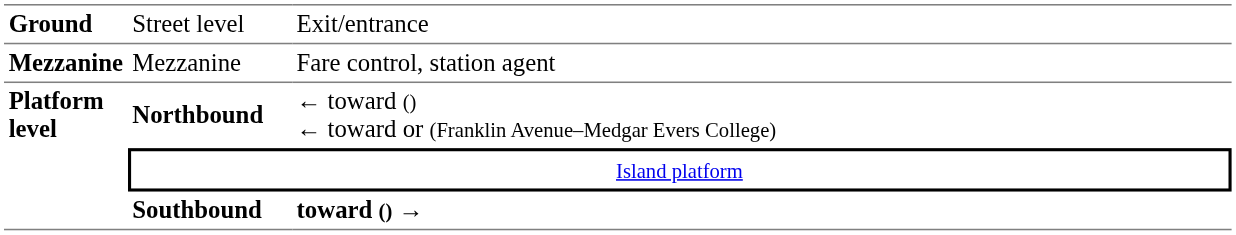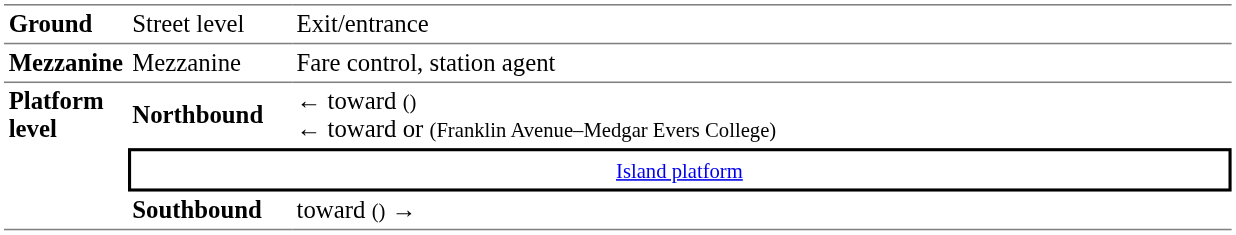(360, 209) bold -> (356, 209) normal
